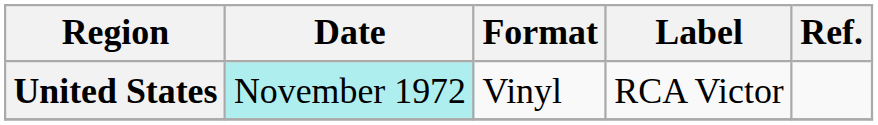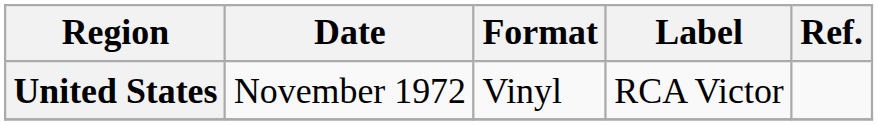(350, 89) paleturquoise background -> (350, 89) no background
